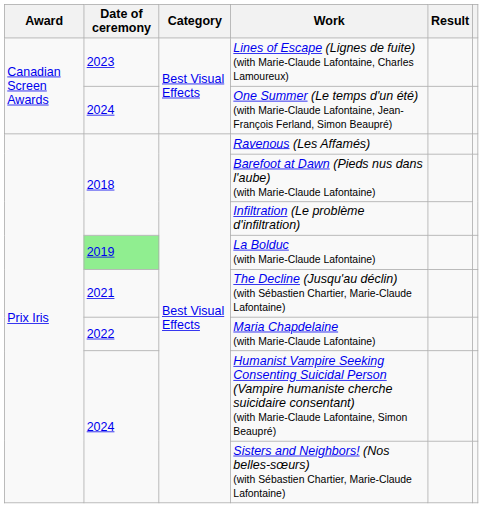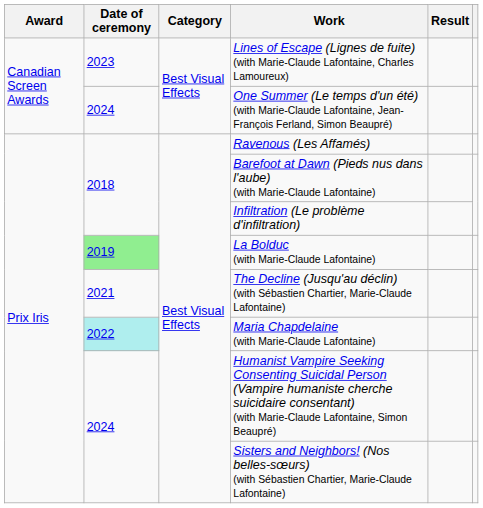(101, 334) no background -> (101, 334) paleturquoise background
